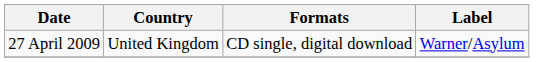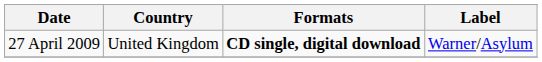(319, 43) normal -> (323, 43) bold
